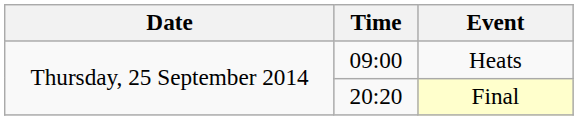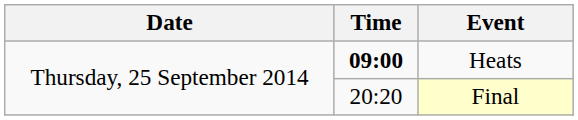(376, 59) normal -> (376, 59) bold
